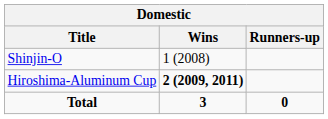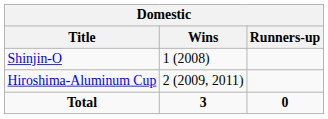(203, 80) bold -> (203, 80) normal
